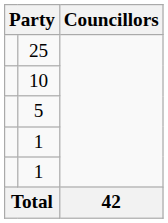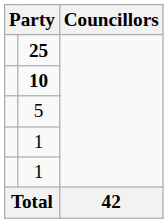(39, 50) normal -> (39, 50) bold
(39, 80) normal -> (39, 80) bold
